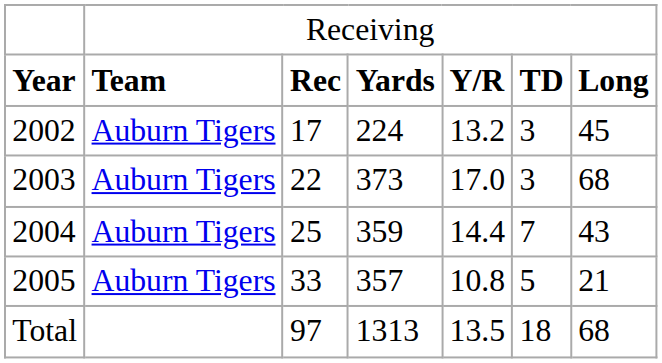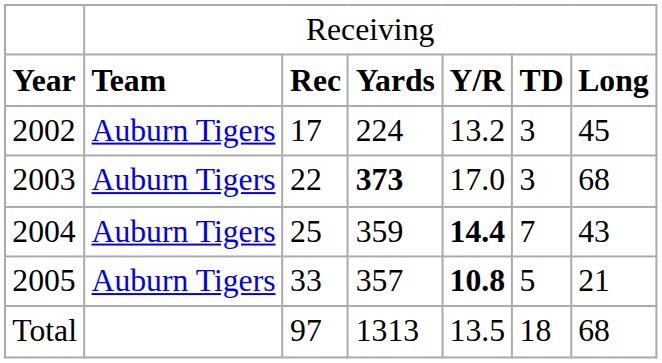(379, 180) normal -> (379, 180) bold
(477, 230) normal -> (477, 230) bold
(477, 280) normal -> (477, 280) bold
